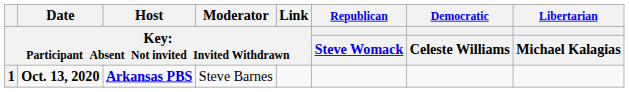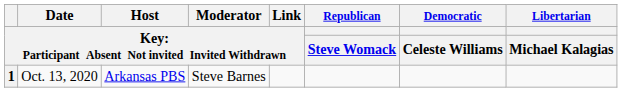(60, 76) bold -> (60, 76) normal
(149, 76) bold -> (145, 76) normal
